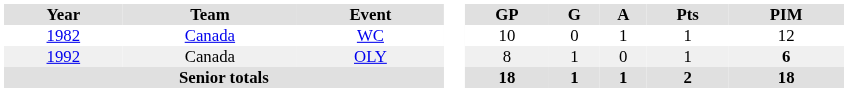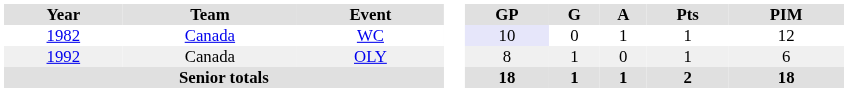(507, 35) no background -> (507, 35) lavender background
(786, 56) bold -> (786, 56) normal
